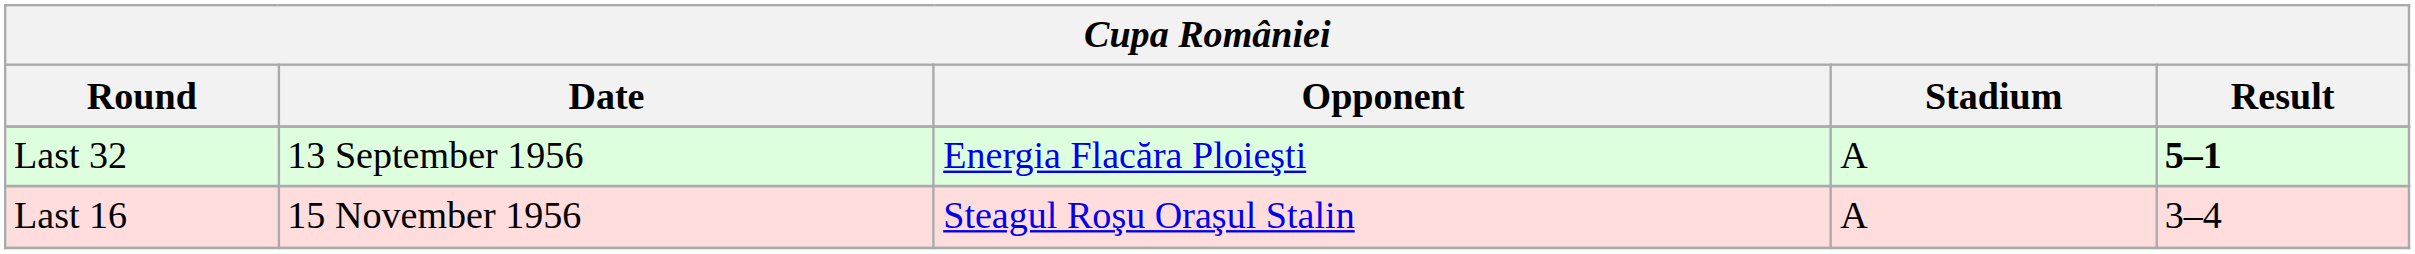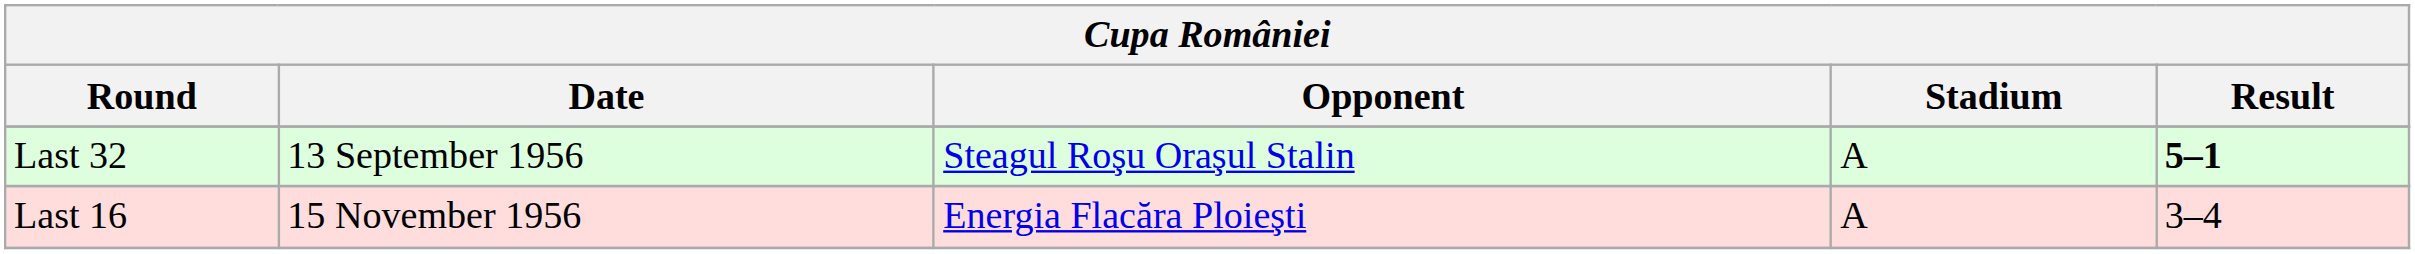(1125, 155) Energia Flacăra Ploieşti -> (1149, 155) Steagul Roşu Oraşul Stalin
(1149, 215) Steagul Roşu Oraşul Stalin -> (1125, 215) Energia Flacăra Ploieşti
